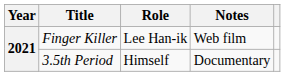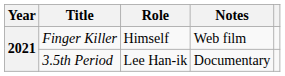(155, 37) Lee Han-ik -> (146, 37) Himself
(146, 60) Himself -> (155, 60) Lee Han-ik
